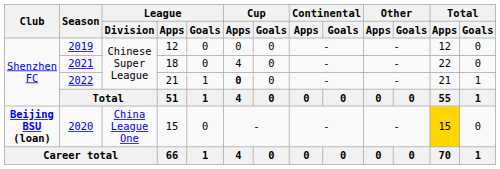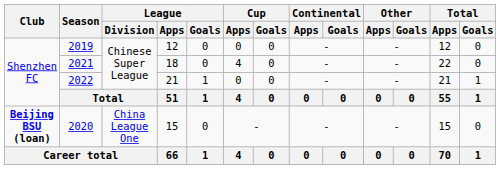(238, 81) bold -> (238, 81) normal
(445, 127) gold background -> (445, 127) no background
